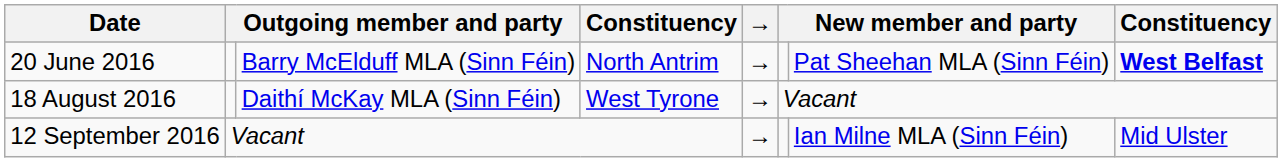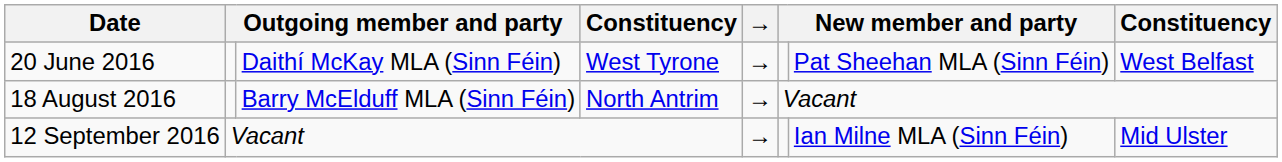(408, 61) Barry McElduff MLA (Sinn Féin) -> (401, 61) Daithí McKay MLA (Sinn Féin)
(652, 61) North Antrim -> (653, 61) West Tyrone
(1192, 61) bold -> (1187, 61) normal
(401, 99) Daithí McKay MLA (Sinn Féin) -> (408, 99) Barry McElduff MLA (Sinn Féin)
(653, 99) West Tyrone -> (652, 99) North Antrim
